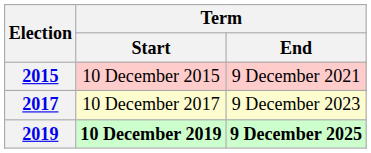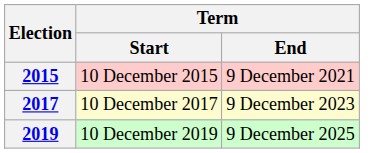(151, 133) bold -> (149, 133) normal
(296, 133) bold -> (290, 133) normal
